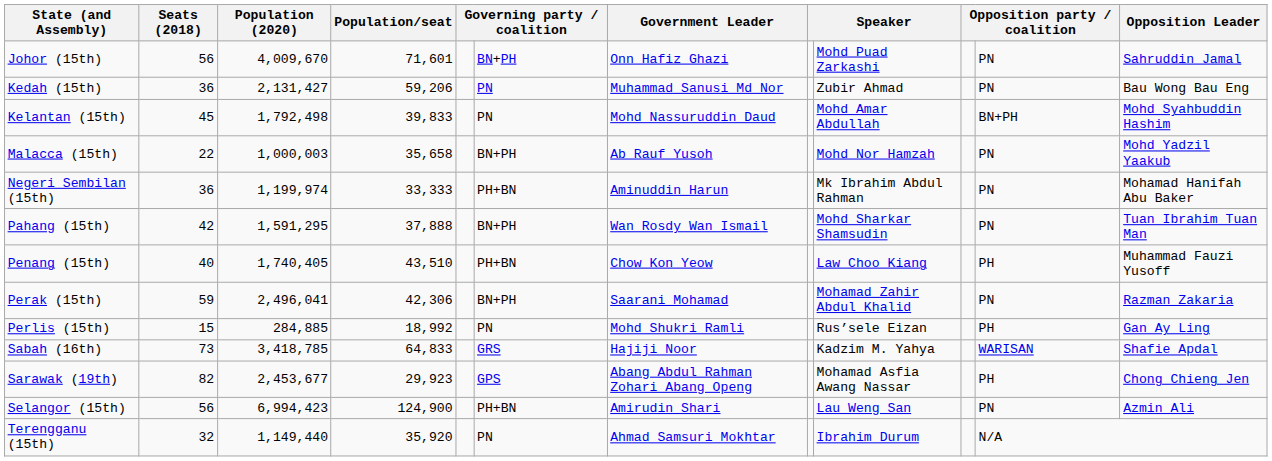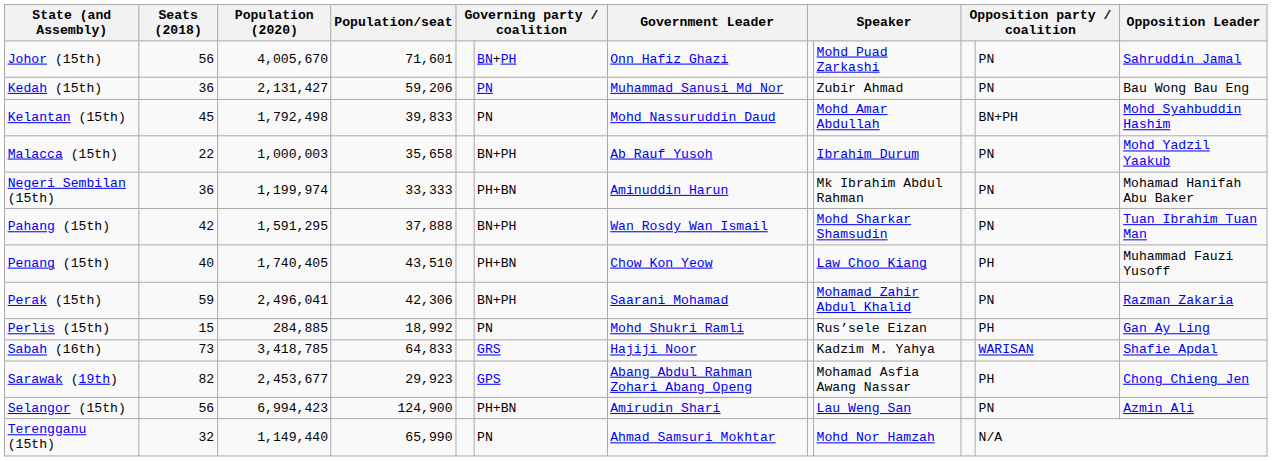(293, 59) 4,009,670 -> (293, 59) 4,005,670
(876, 154) Mohd Nor Hamzah -> (868, 154) Ibrahim Durum
(429, 437) 35,920 -> (429, 437) 65,990
(868, 437) Ibrahim Durum -> (876, 437) Mohd Nor Hamzah
